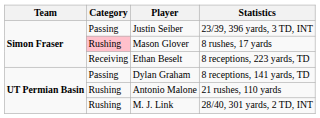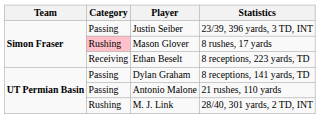(105, 90) Rushing -> (104, 90) Passing
